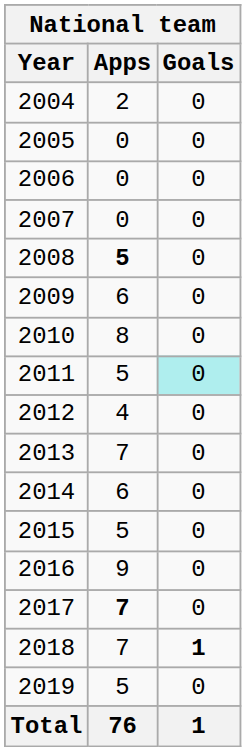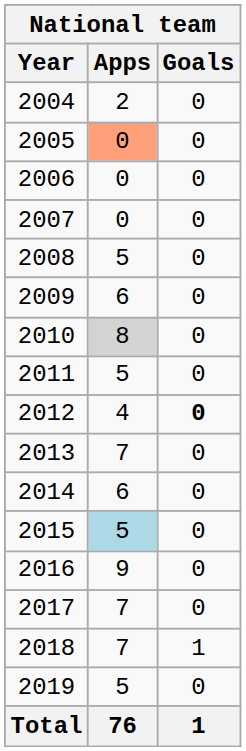(123, 141) no background -> (123, 141) lightsalmon background
(123, 258) bold -> (123, 258) normal
(123, 336) no background -> (123, 336) lightgrey background
(198, 375) paleturquoise background -> (198, 375) no background
(198, 414) normal -> (198, 414) bold
(123, 531) no background -> (123, 531) lightblue background
(123, 609) bold -> (123, 609) normal
(198, 648) bold -> (198, 648) normal
